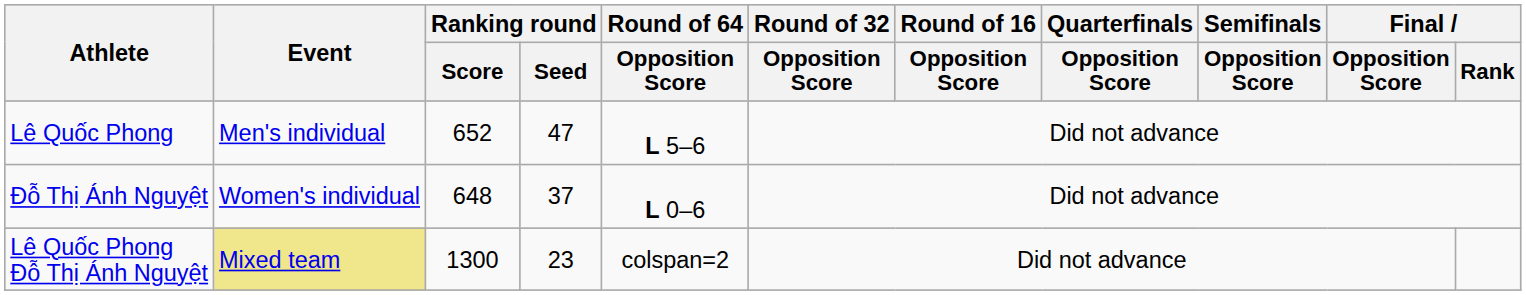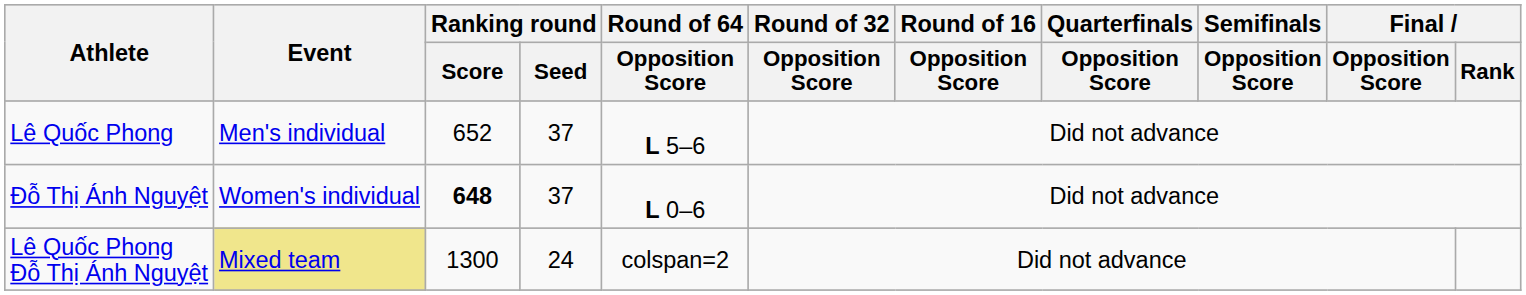(561, 133) 47 -> (561, 133) 37
(472, 196) normal -> (472, 196) bold
(561, 260) 23 -> (561, 260) 24
